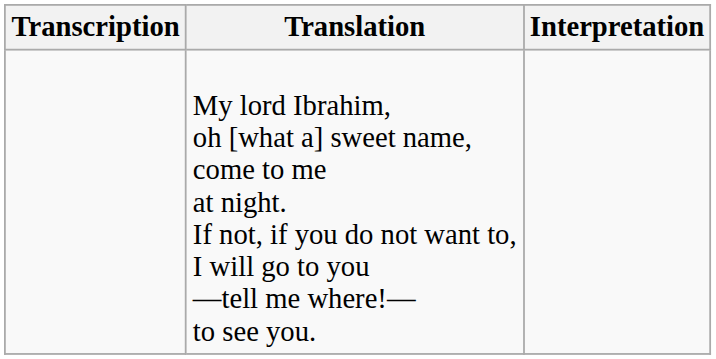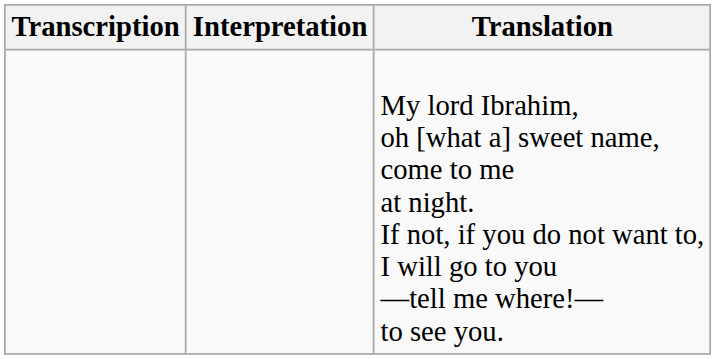columns swapped: (617, 27) <-> (355, 27)
